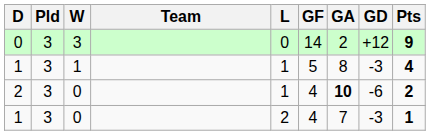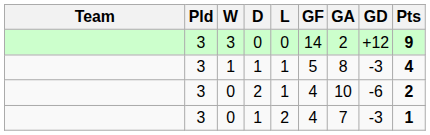columns swapped: (181, 17) <-> (18, 17)
(343, 92) bold -> (343, 92) normal
